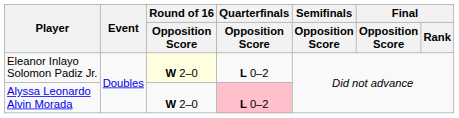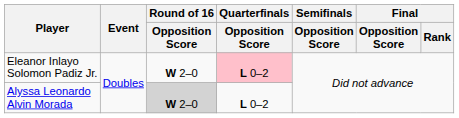(182, 74) lightyellow background -> (182, 74) no background
(254, 74) no background -> (254, 74) pink background
(182, 104) no background -> (182, 104) lightgrey background
(254, 104) pink background -> (254, 104) no background
